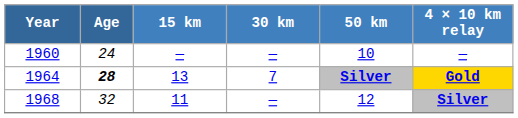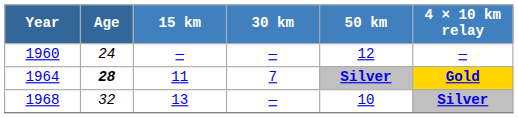(366, 55) 10 -> (366, 55) 12
(180, 78) 13 -> (180, 78) 11
(180, 101) 11 -> (180, 101) 13
(366, 101) 12 -> (366, 101) 10
